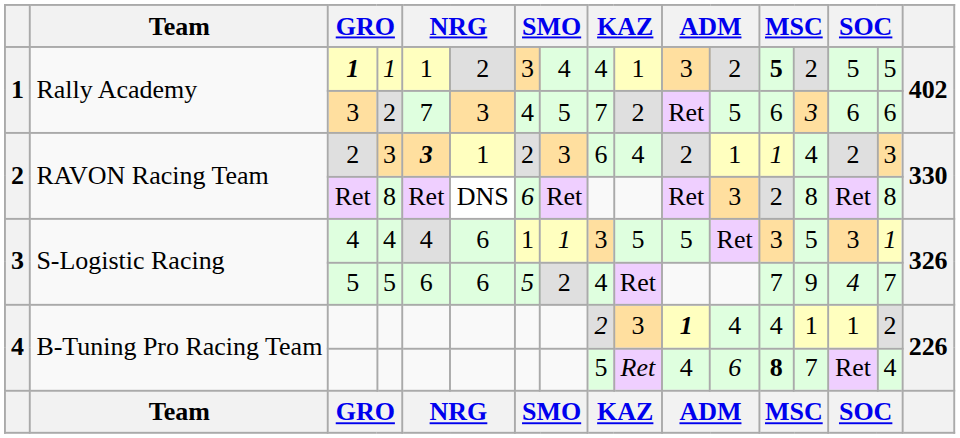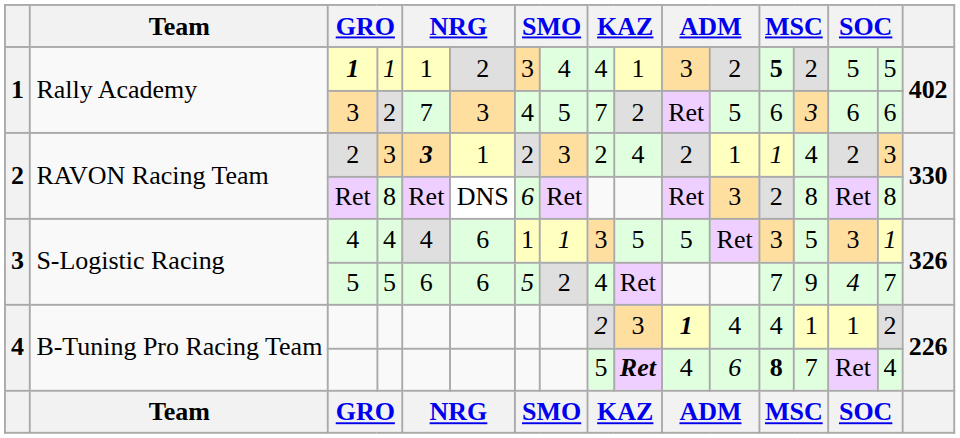(601, 154) 6 -> (601, 154) 2
(638, 368) normal -> (638, 368) bold
